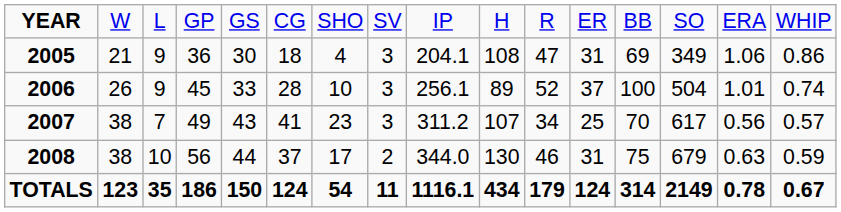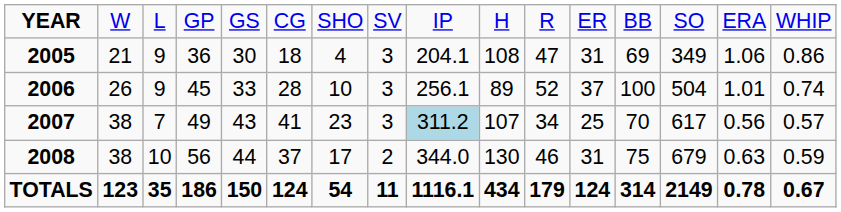(443, 122) no background -> (443, 122) lightblue background
